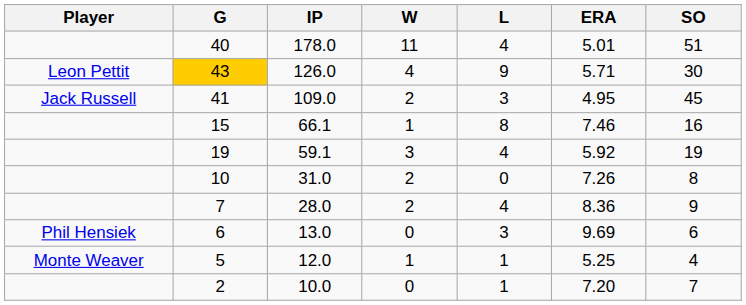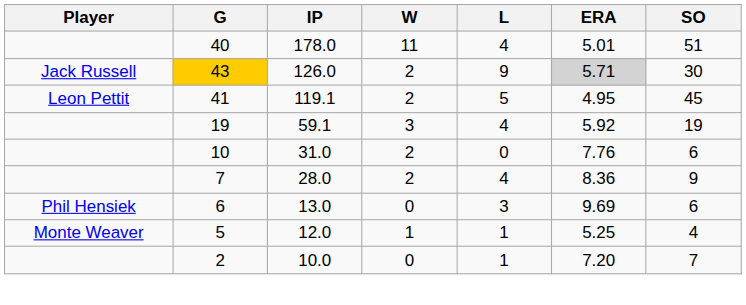(89, 71) Leon Pettit -> (89, 71) Jack Russell
(409, 71) 4 -> (409, 71) 2
(599, 71) no background -> (599, 71) lightgrey background
(89, 98) Jack Russell -> (89, 98) Leon Pettit
(315, 98) 109.0 -> (315, 98) 119.1
(504, 98) 3 -> (504, 98) 5
- row: (220, 125)
(599, 179) 7.26 -> (599, 152) 7.76
(693, 179) 8 -> (693, 152) 6
